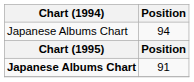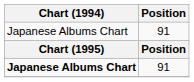(164, 31) 94 -> (164, 31) 91
